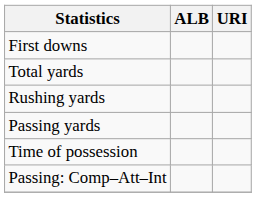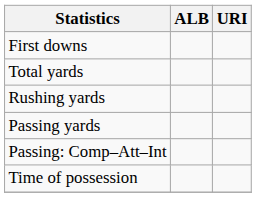rows swapped: (88, 178) <-> (73, 151)
